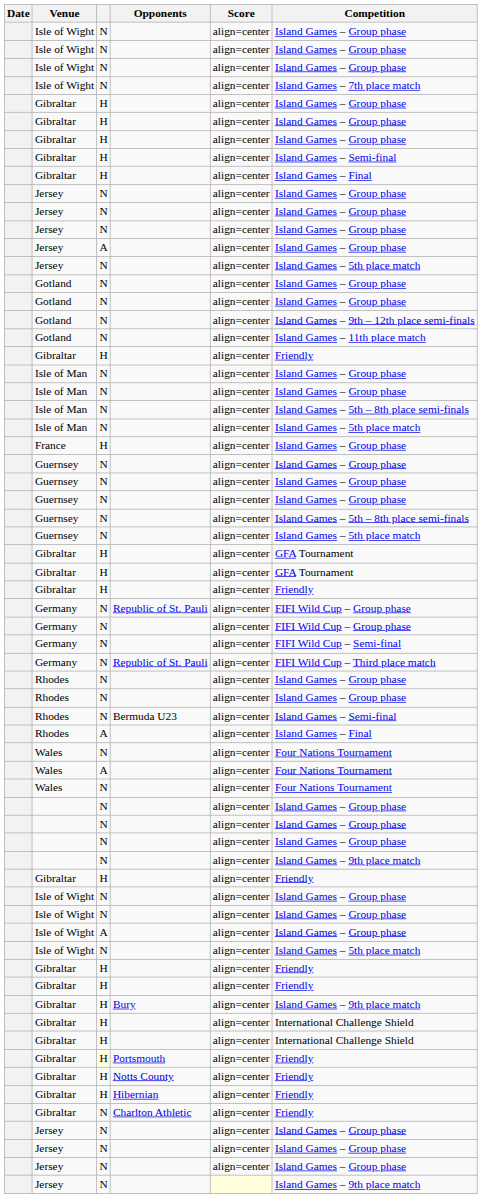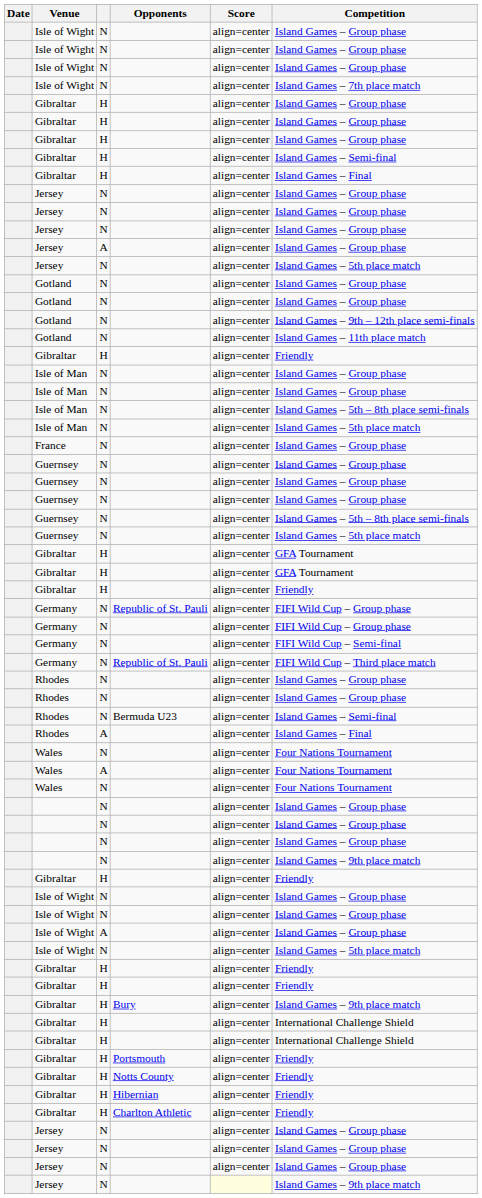(104, 445) H -> (104, 445) N
(104, 1058) lightyellow background -> (104, 1058) no background
(104, 1112) N -> (104, 1112) H
